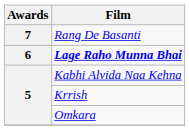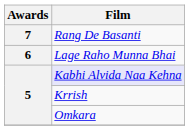(118, 55) bold -> (115, 55) normal
(118, 75) no background -> (118, 75) lavender background
